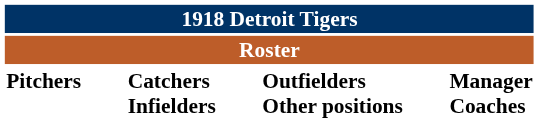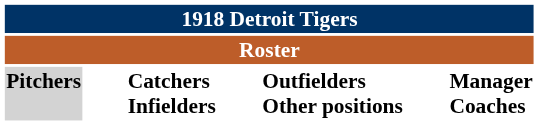(44, 80) no background -> (44, 80) lightgrey background
